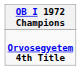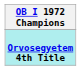(40, 53) no background -> (40, 53) paleturquoise background
